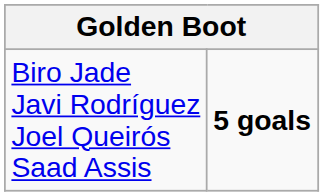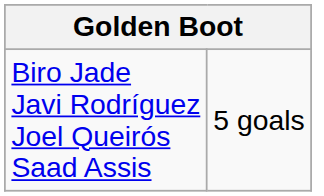(262, 119) bold -> (259, 119) normal
